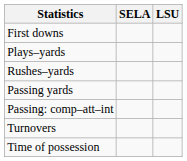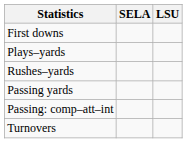- row: (53, 147)
